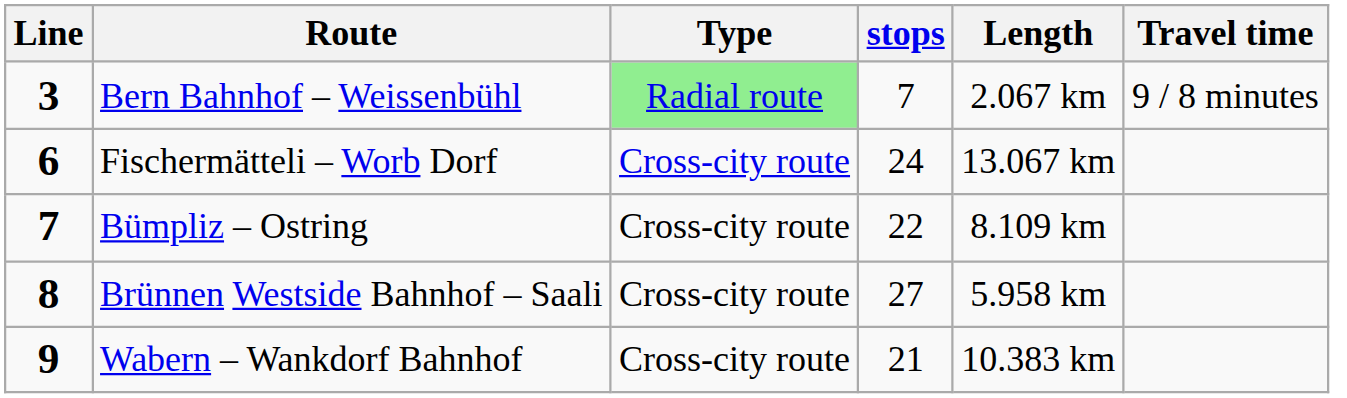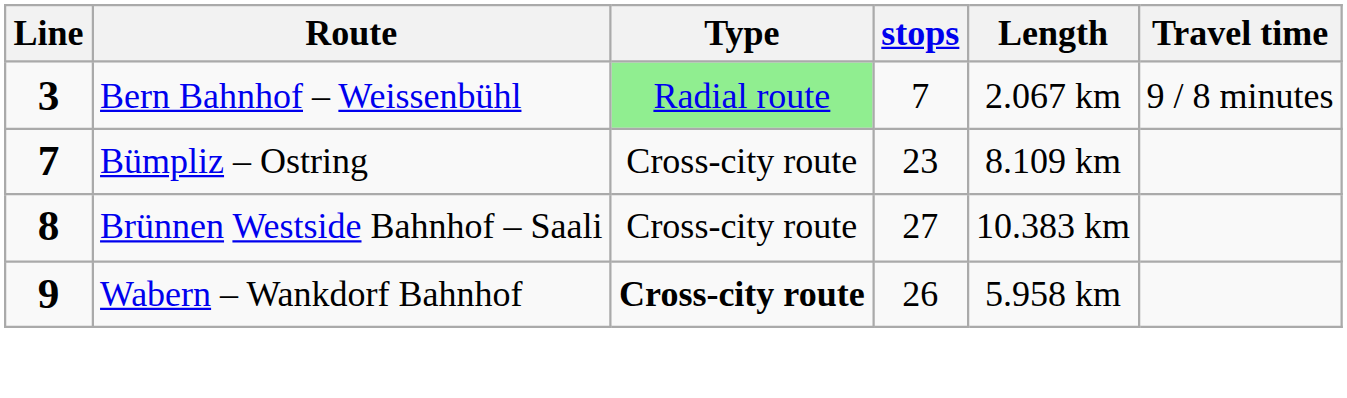- row: (299, 160)
(906, 226) 22 -> (920, 160) 23
(1038, 292) 5.958 km -> (1053, 226) 10.383 km
(735, 359) normal -> (742, 292) bold
(906, 359) 21 -> (920, 292) 26
(1038, 359) 10.383 km -> (1053, 292) 5.958 km
